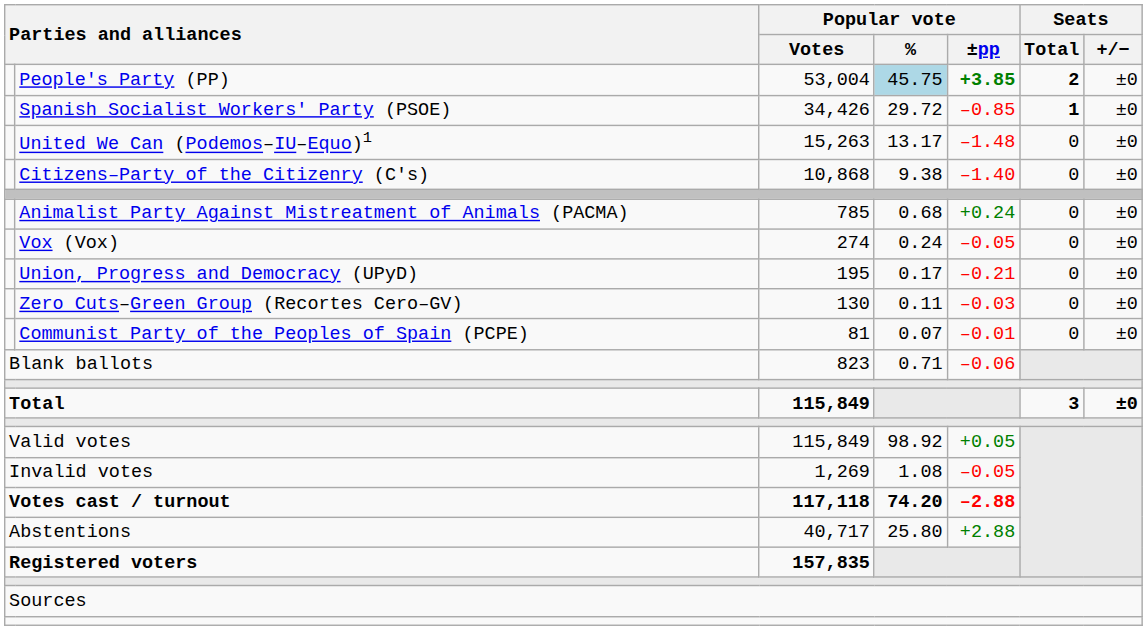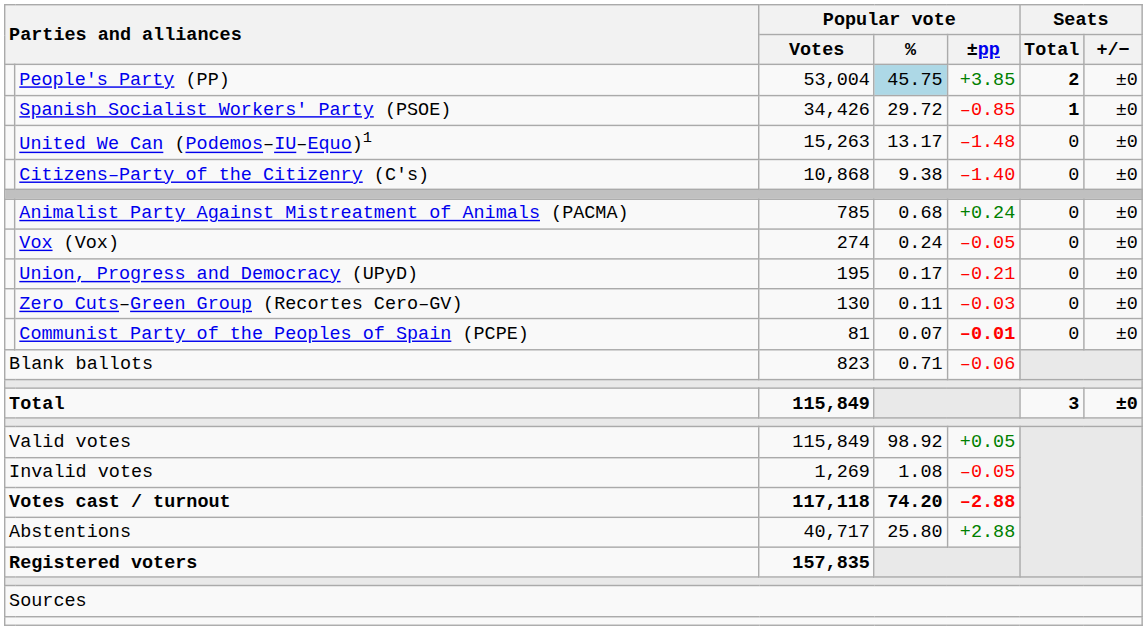(988, 80) bold -> (988, 80) normal
(988, 334) normal -> (988, 334) bold
